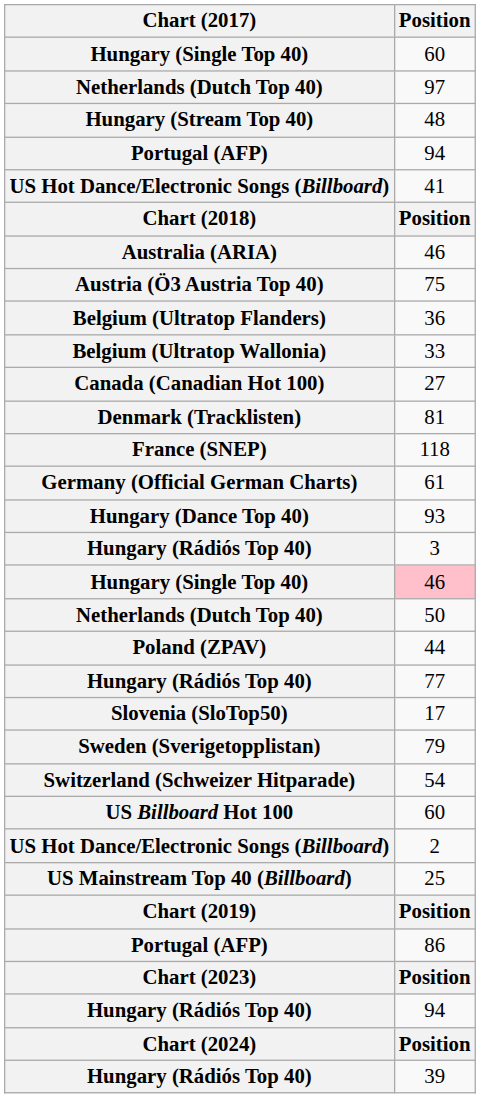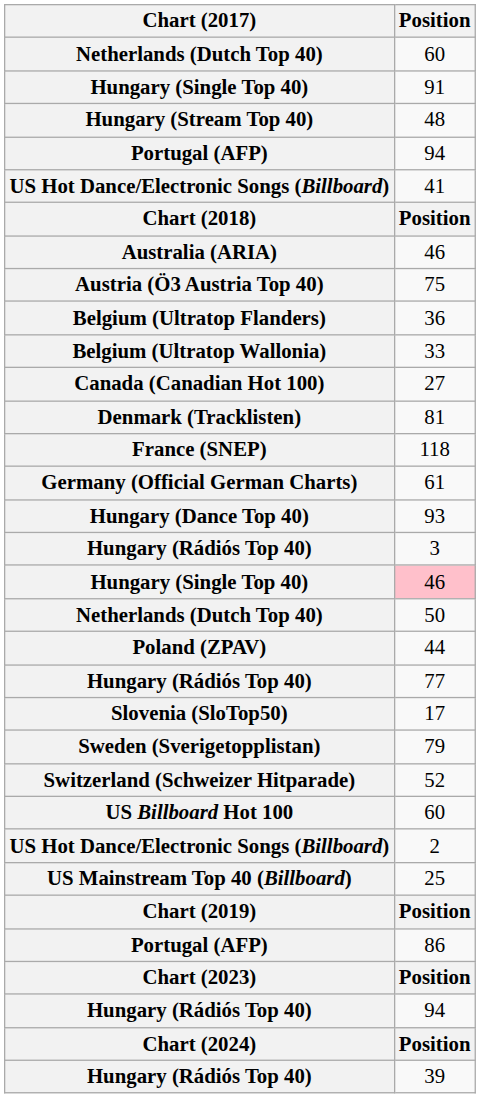(199, 53) Hungary (Single Top 40) -> (199, 53) Netherlands (Dutch Top 40)
(199, 86) Netherlands (Dutch Top 40) -> (199, 86) Hungary (Single Top 40)
(435, 86) 97 -> (435, 86) 91
(435, 779) 54 -> (435, 779) 52
